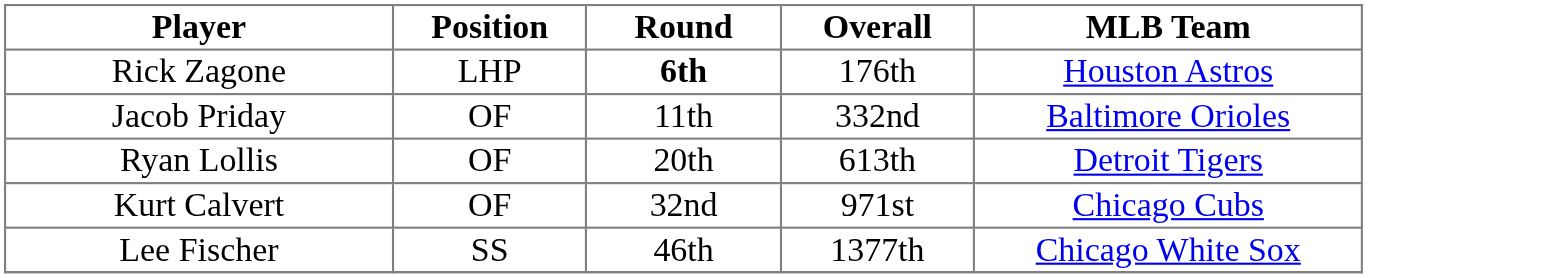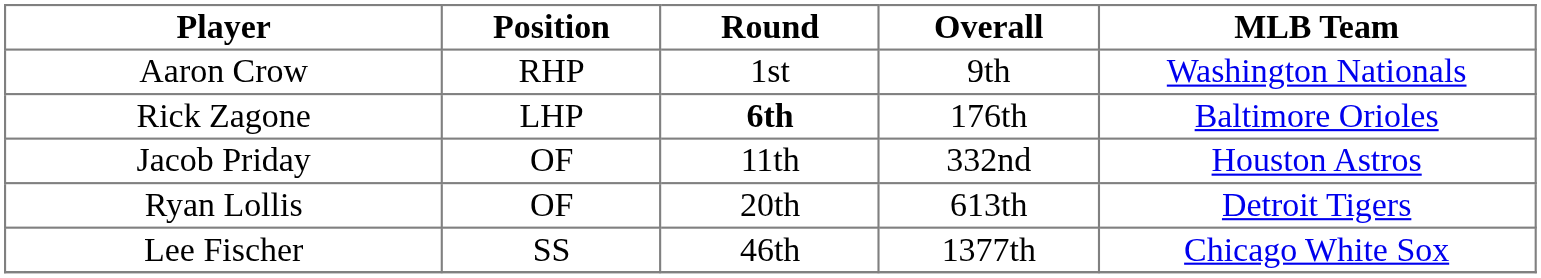+ row: (224, 71)
(1168, 71) Houston Astros -> (1317, 115) Baltimore Orioles
(1168, 115) Baltimore Orioles -> (1317, 160) Houston Astros
- row: (199, 204)
